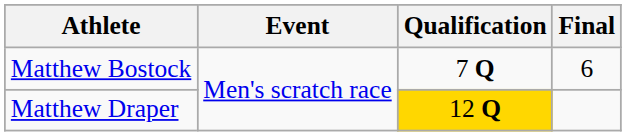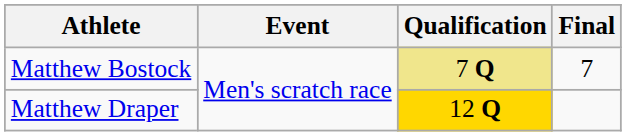(475, 67) no background -> (475, 67) khaki background
(587, 67) 6 -> (587, 67) 7
